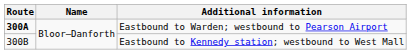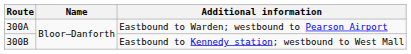(17, 27) bold -> (17, 27) normal
